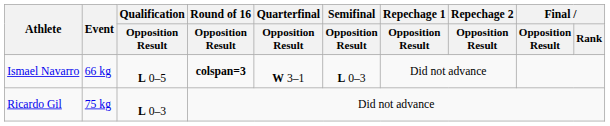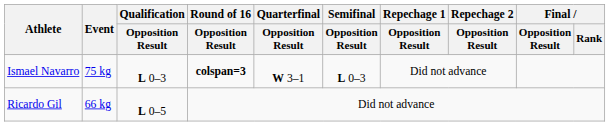(98, 71) 66 kg -> (98, 71) 75 kg
(152, 78) L 0–5 -> (152, 78) L 0–3
(98, 104) 75 kg -> (98, 104) 66 kg
(152, 111) L 0–3 -> (152, 111) L 0–5
